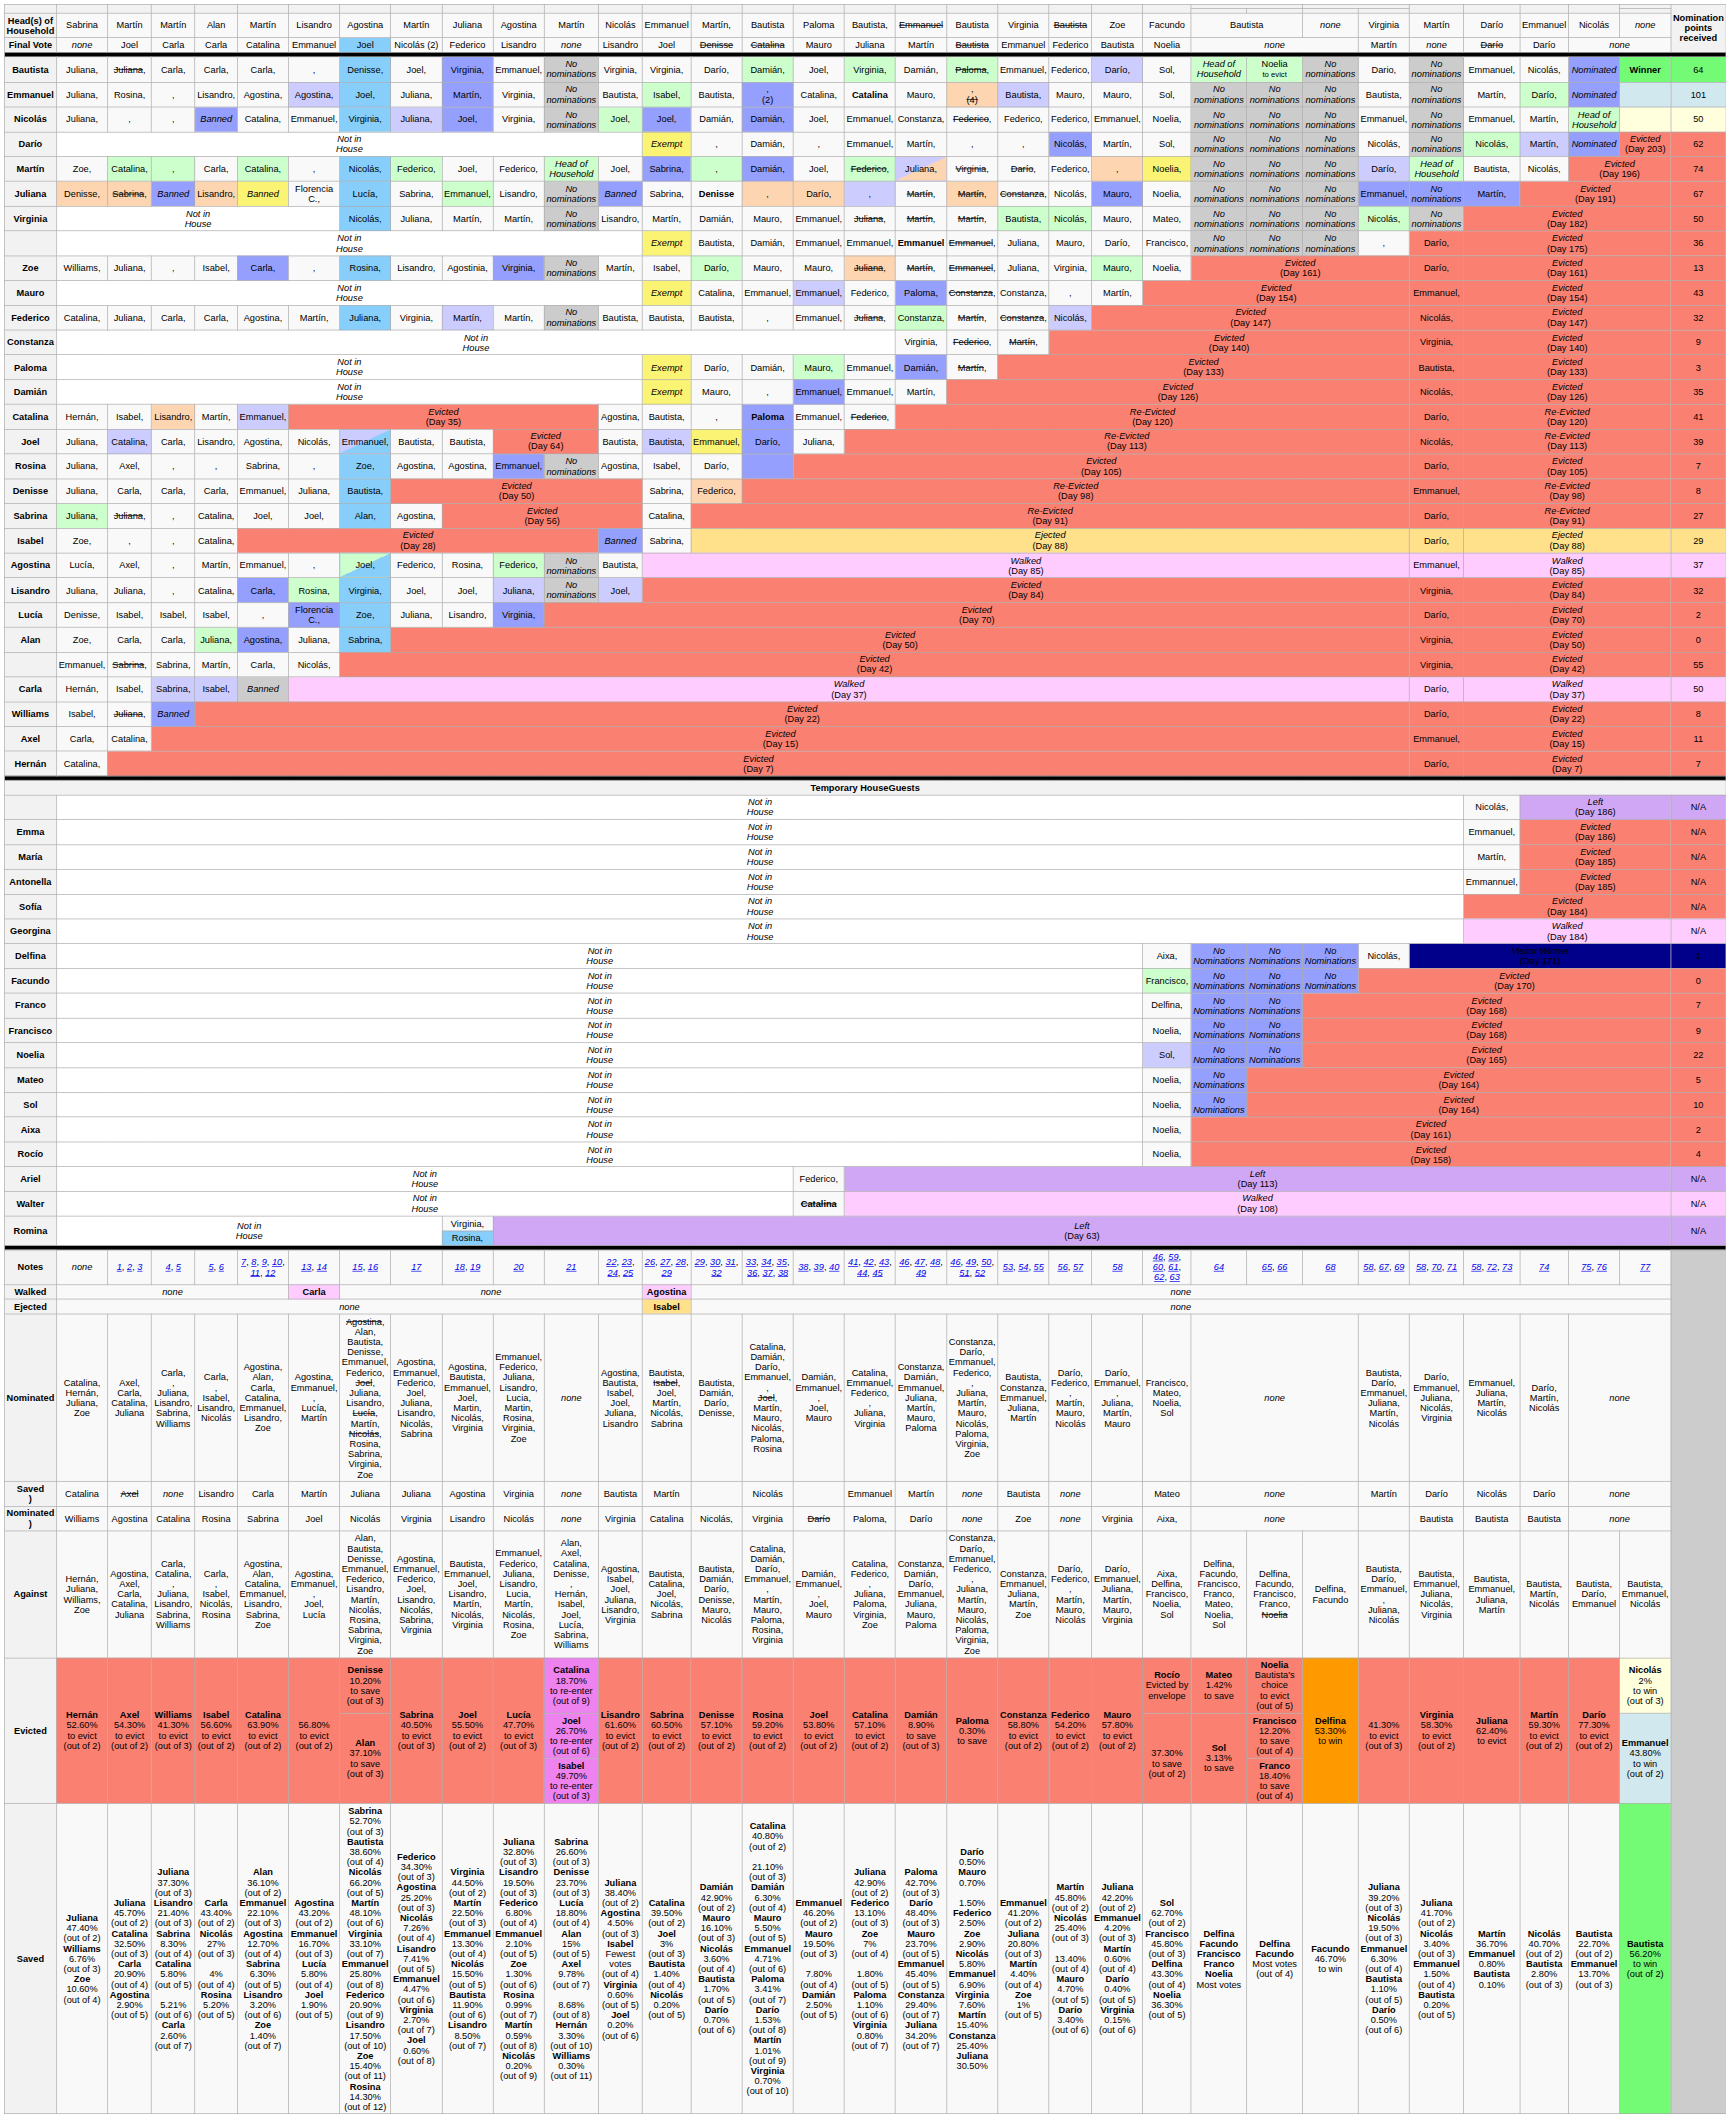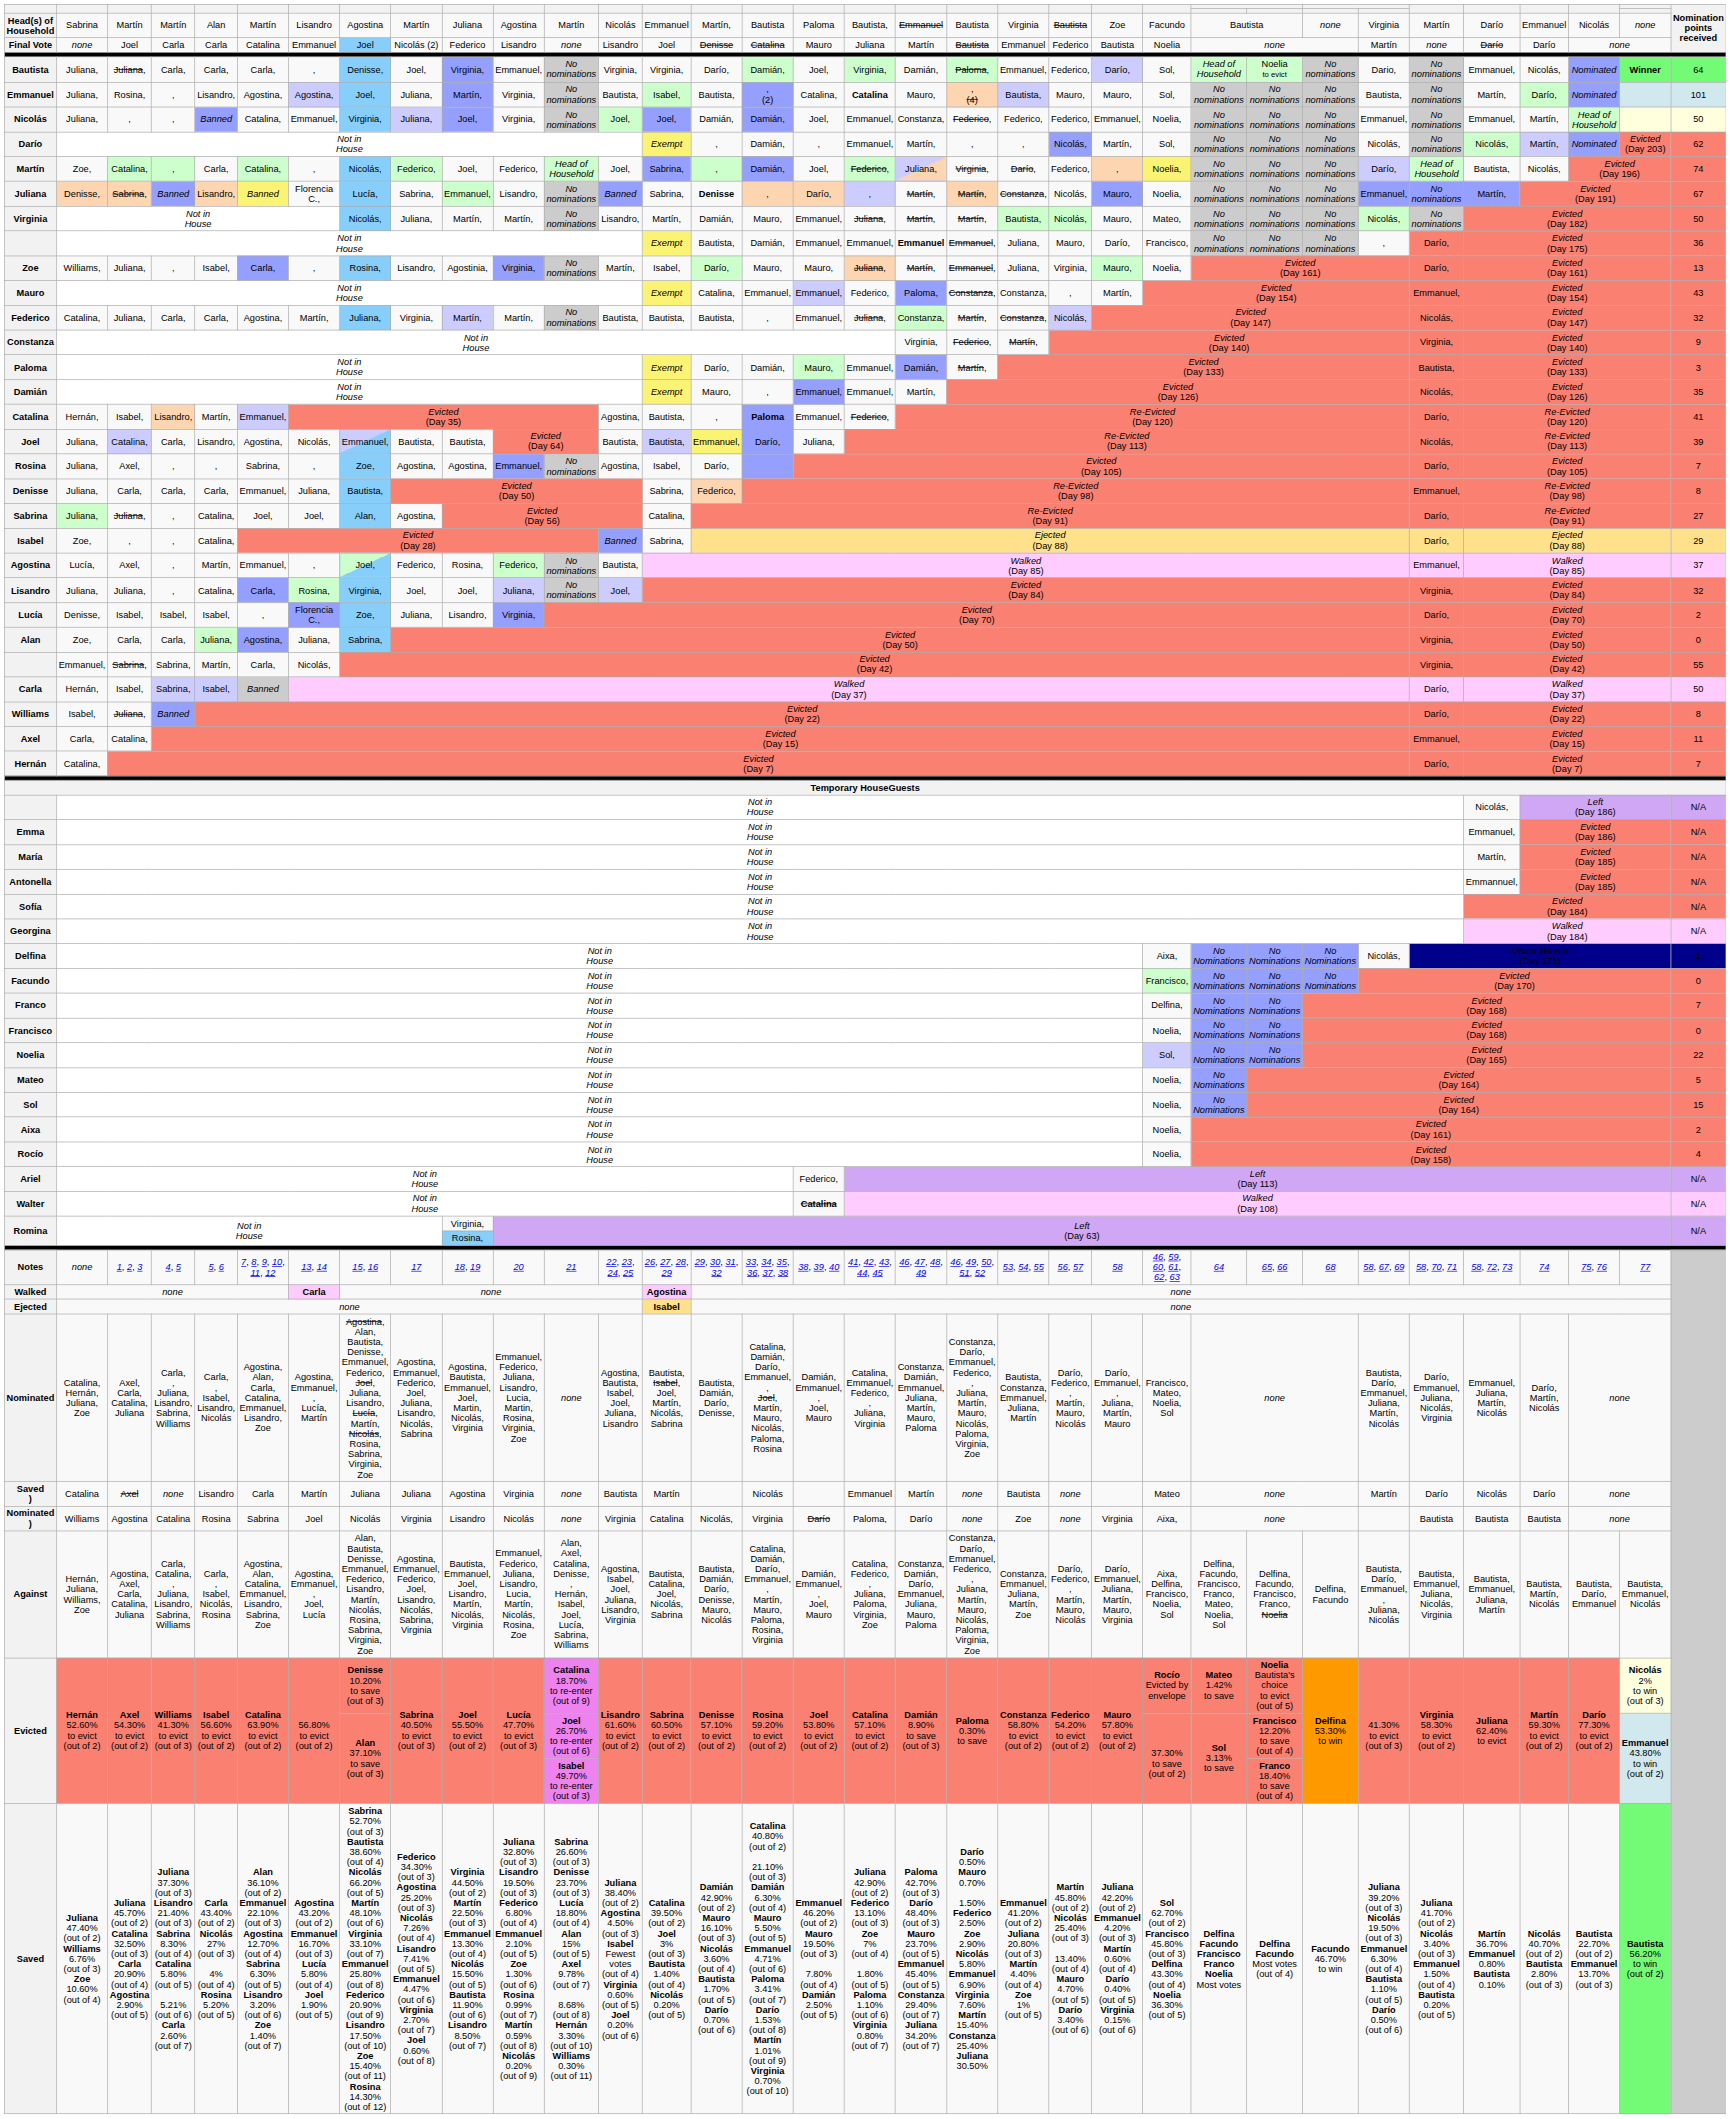(1698, 1030) 9 -> (1698, 1030) 0
(1698, 1104) 10 -> (1698, 1104) 15
